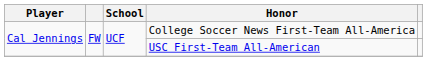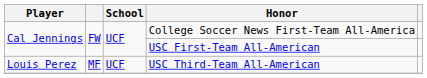+ row: (234, 64)
